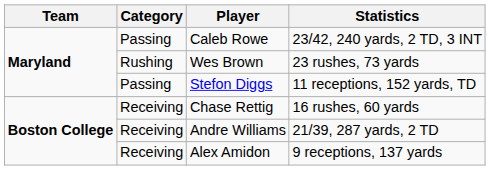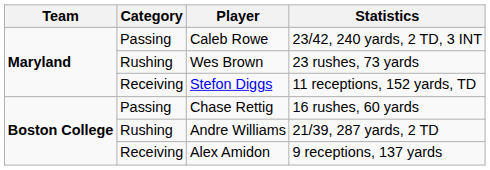(146, 84) Passing -> (152, 84) Receiving
(152, 107) Receiving -> (146, 107) Passing
(152, 130) Receiving -> (146, 130) Rushing
